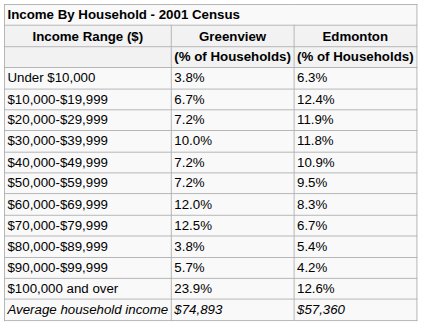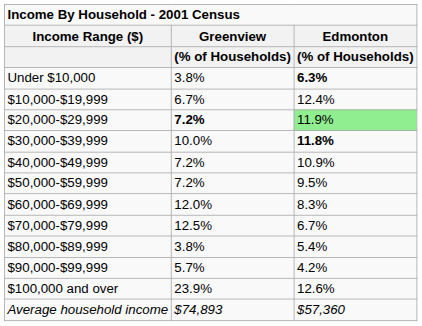(312, 78) normal -> (312, 78) bold
(189, 120) normal -> (189, 120) bold
(315, 120) no background -> (315, 120) lightgreen background
(315, 141) normal -> (315, 141) bold
